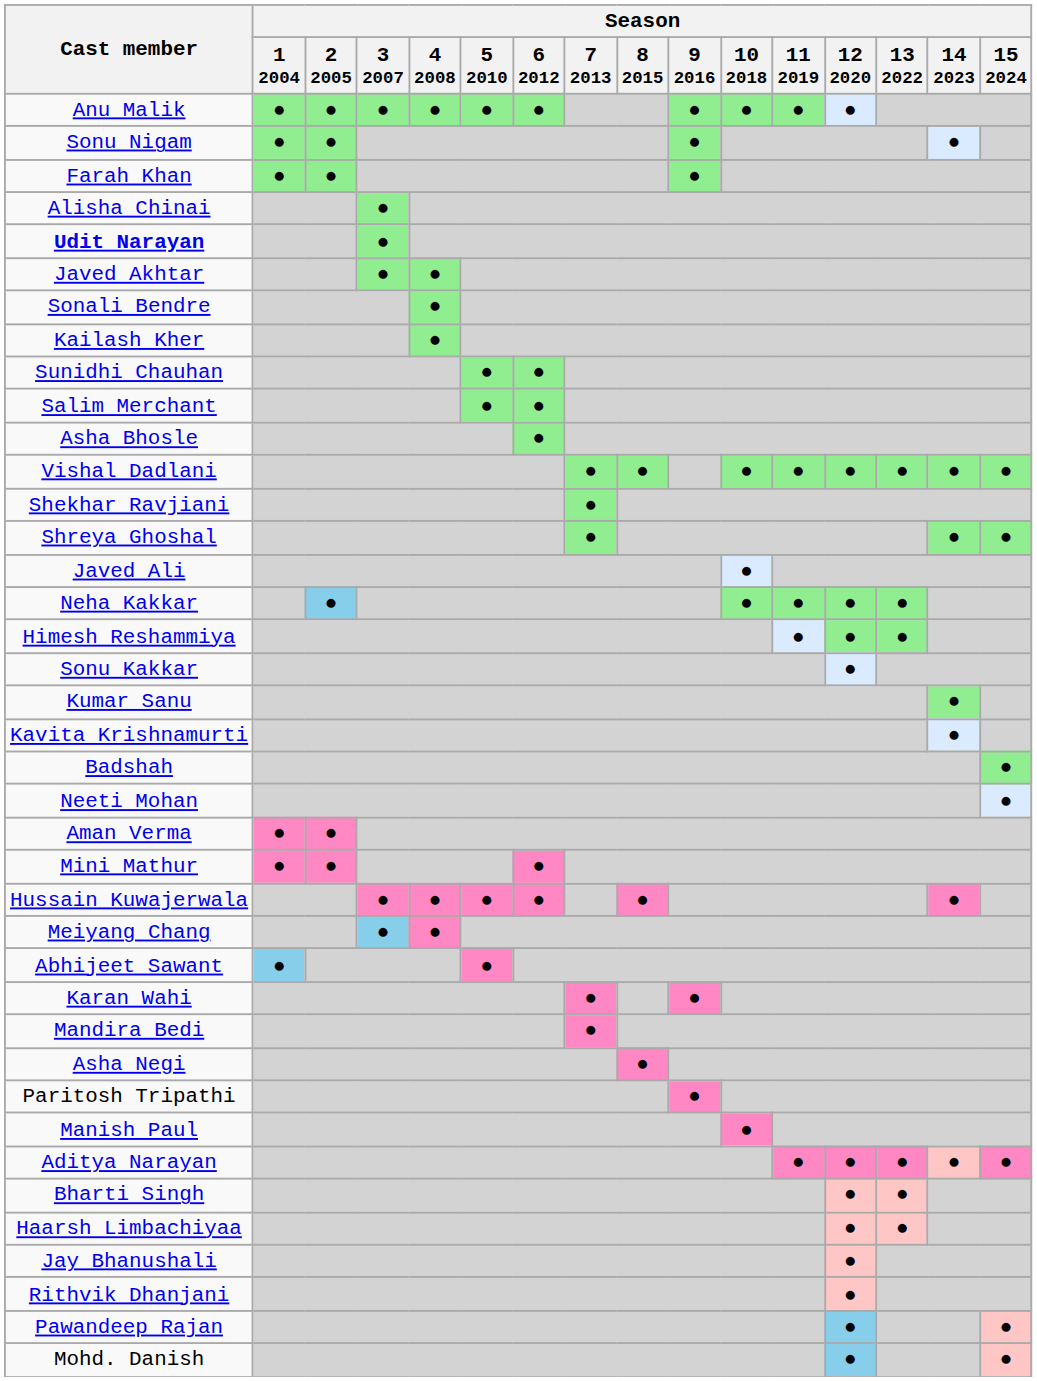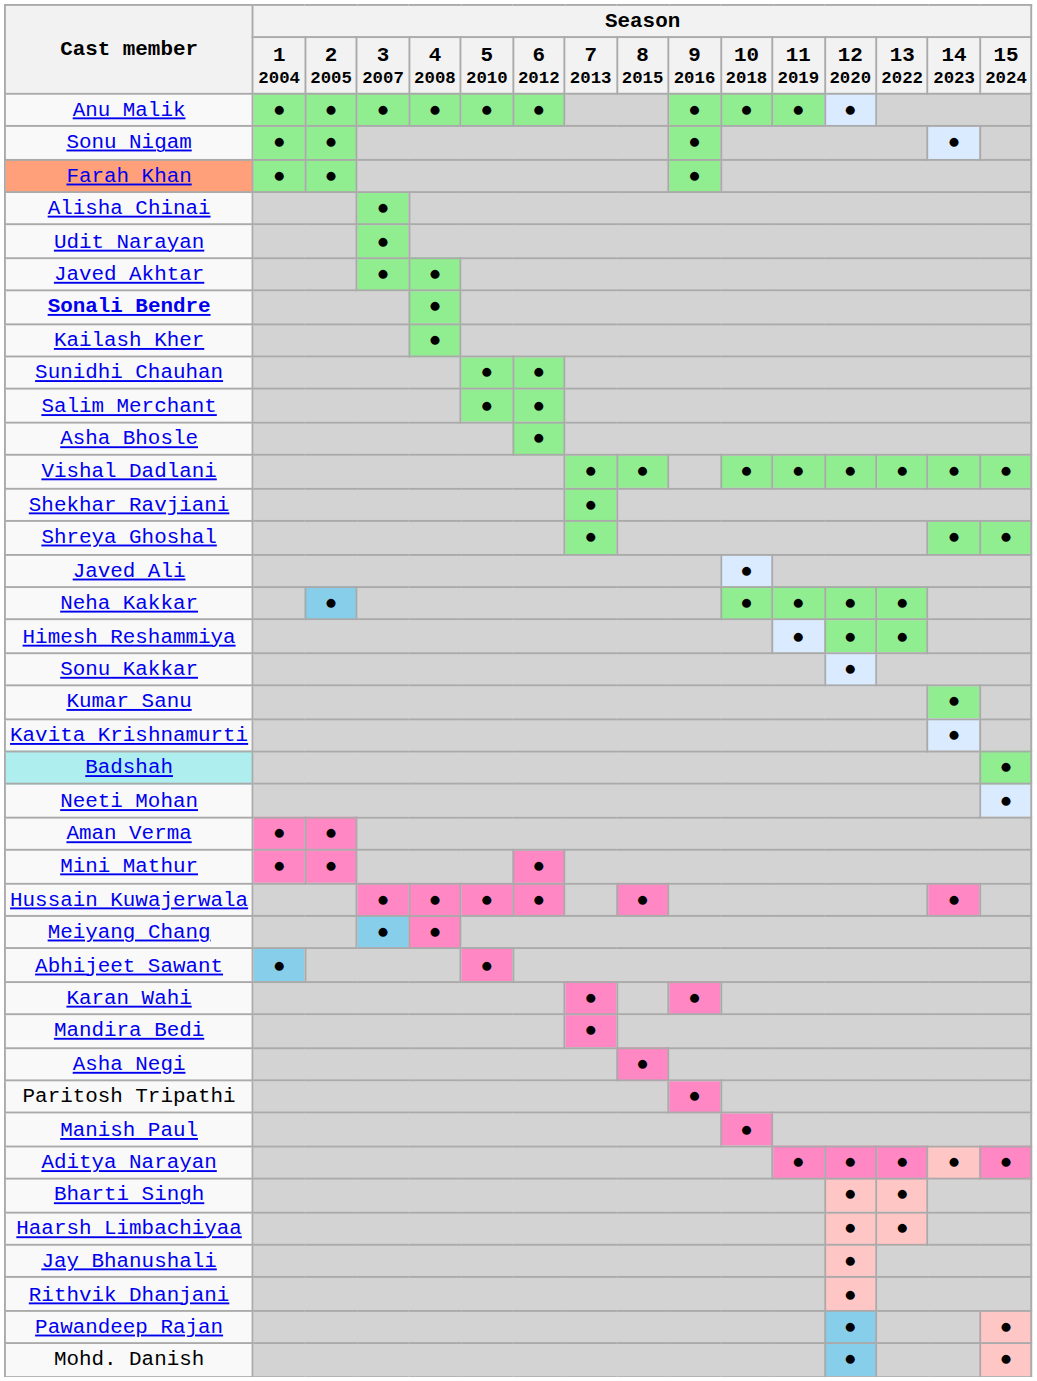(129, 176) no background -> (129, 176) lightsalmon background
(129, 242) bold -> (129, 242) normal
(129, 307) normal -> (129, 307) bold
(129, 768) no background -> (129, 768) paleturquoise background
